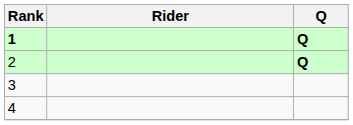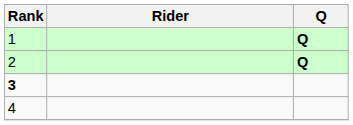(12, 39) bold -> (12, 39) normal
(12, 86) normal -> (12, 86) bold
